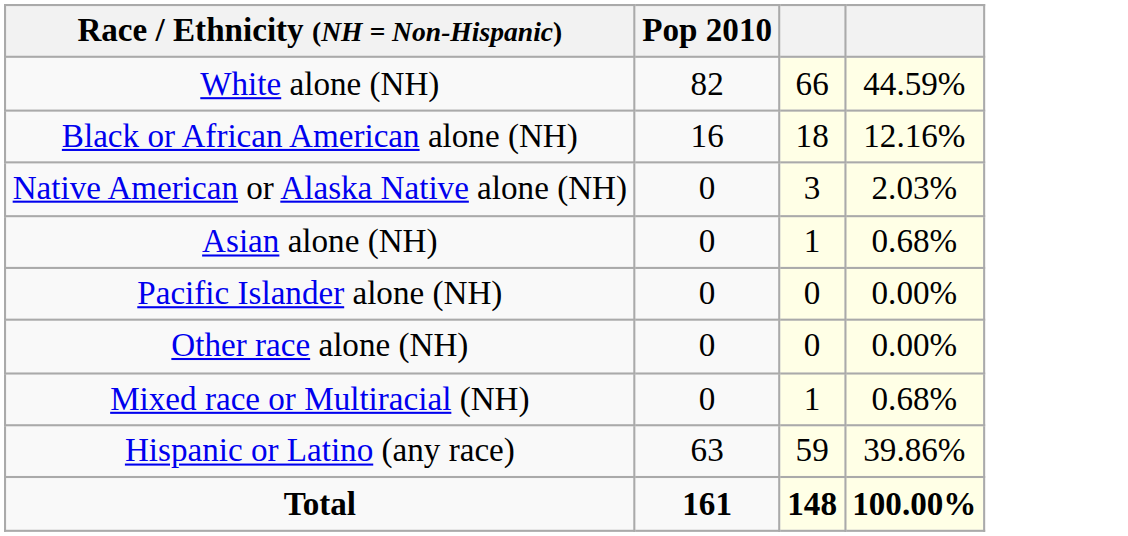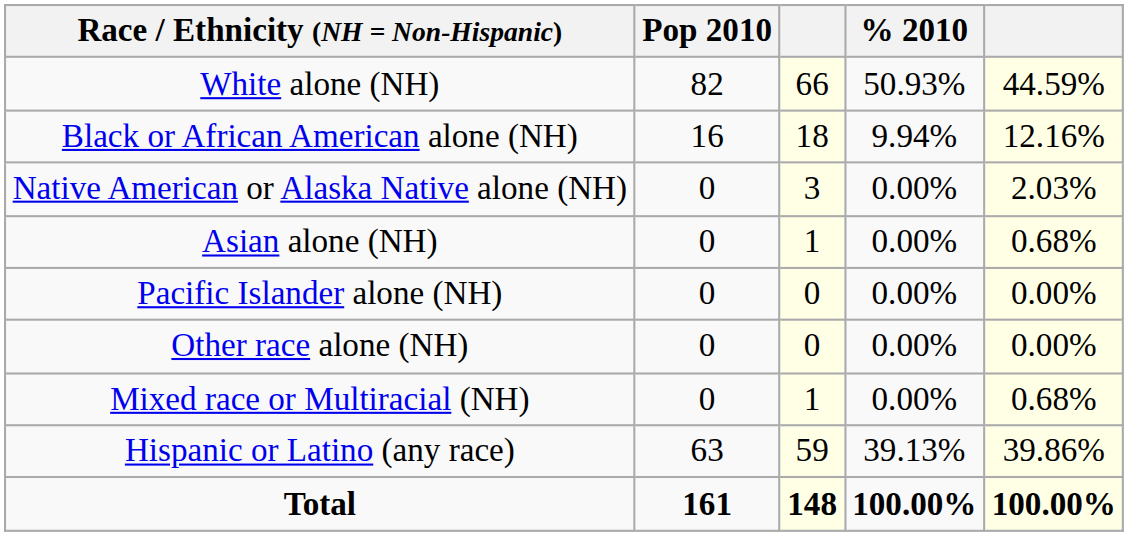+ column: (914, 30)
